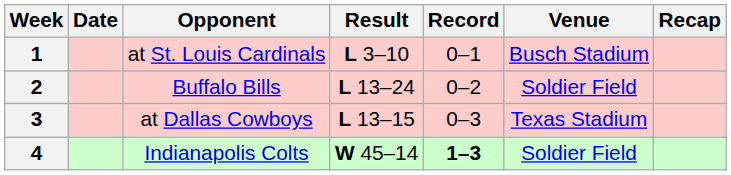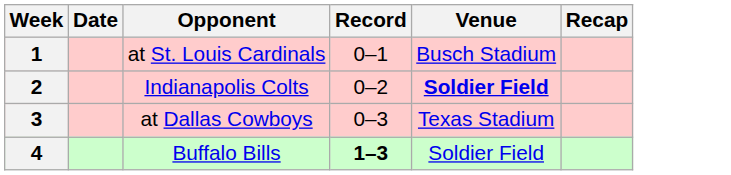- column: (377, 20)
(227, 86) Buffalo Bills -> (227, 86) Indianapolis Colts
(579, 86) normal -> (486, 86) bold
(227, 152) Indianapolis Colts -> (227, 152) Buffalo Bills
